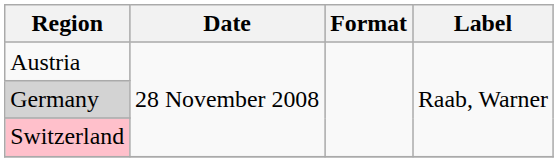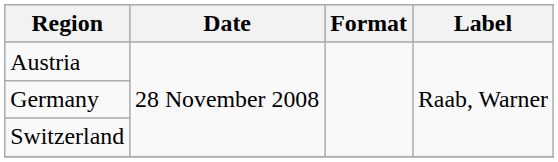(55, 99) lightgrey background -> (55, 99) no background
(67, 136) pink background -> (67, 136) no background
